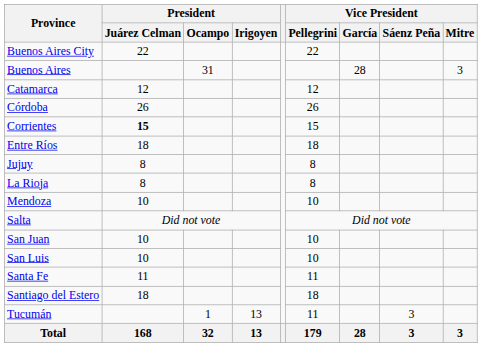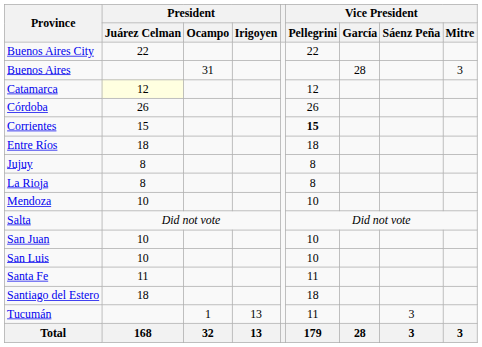(143, 88) no background -> (143, 88) lightyellow background
(143, 126) bold -> (143, 126) normal
(313, 126) normal -> (313, 126) bold
